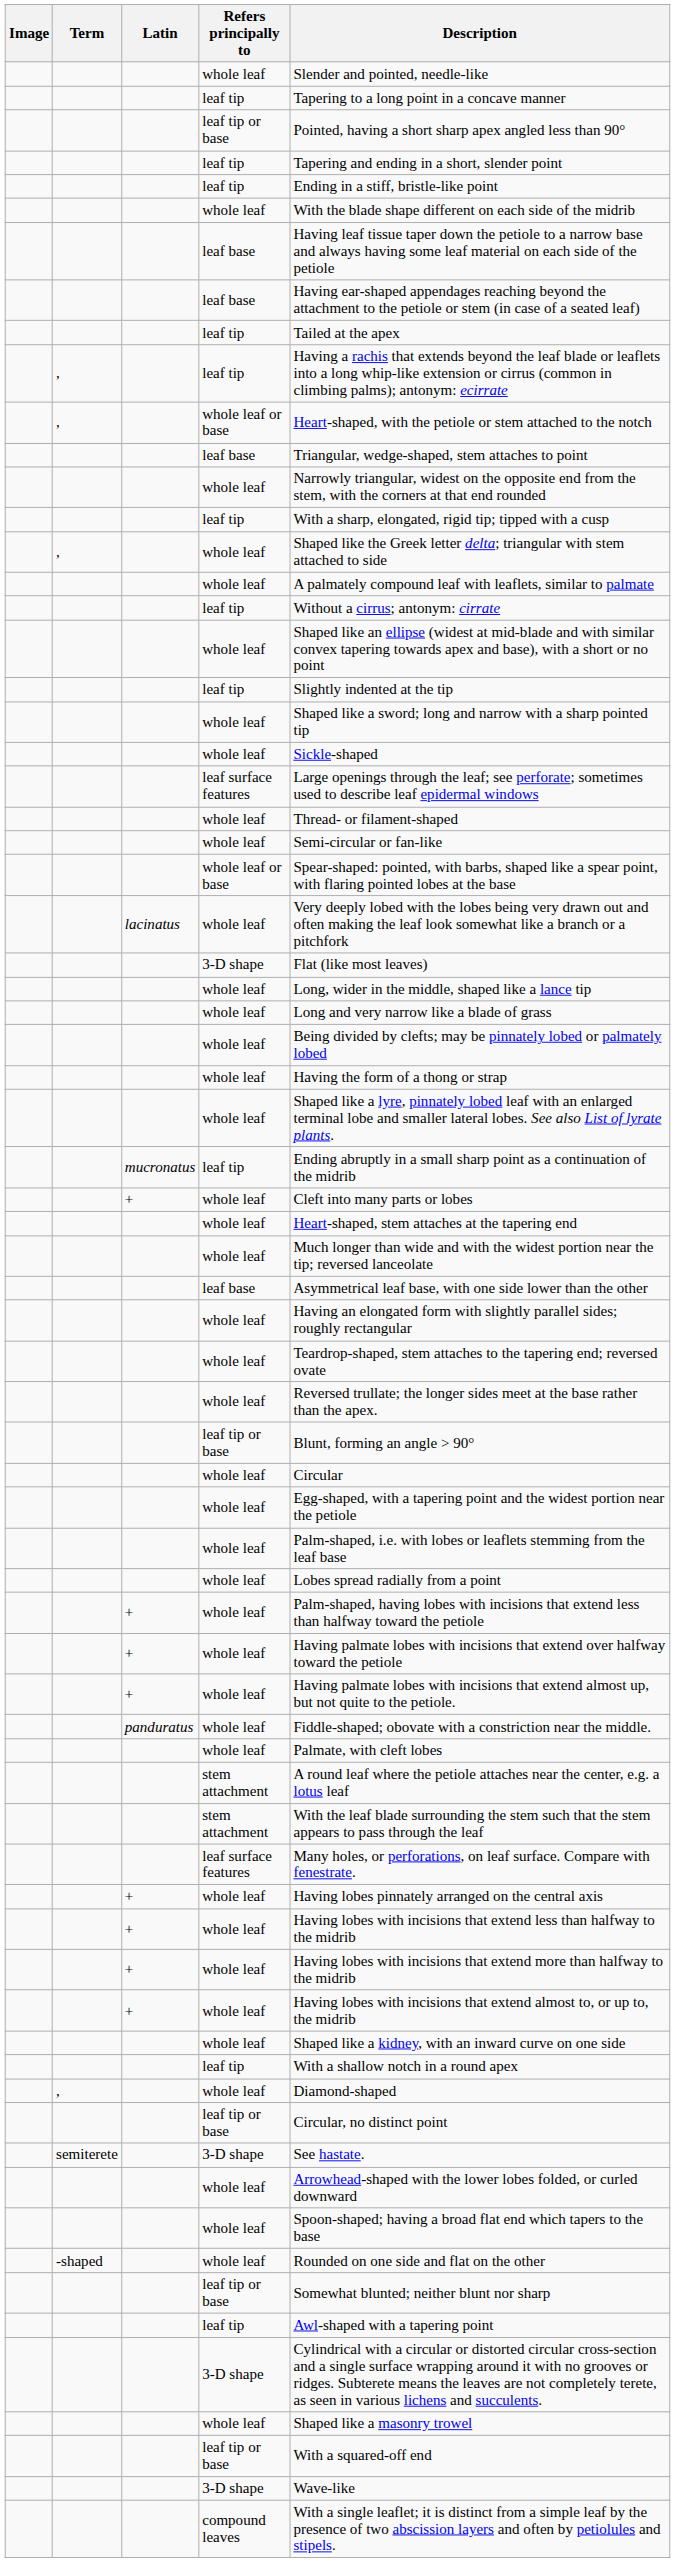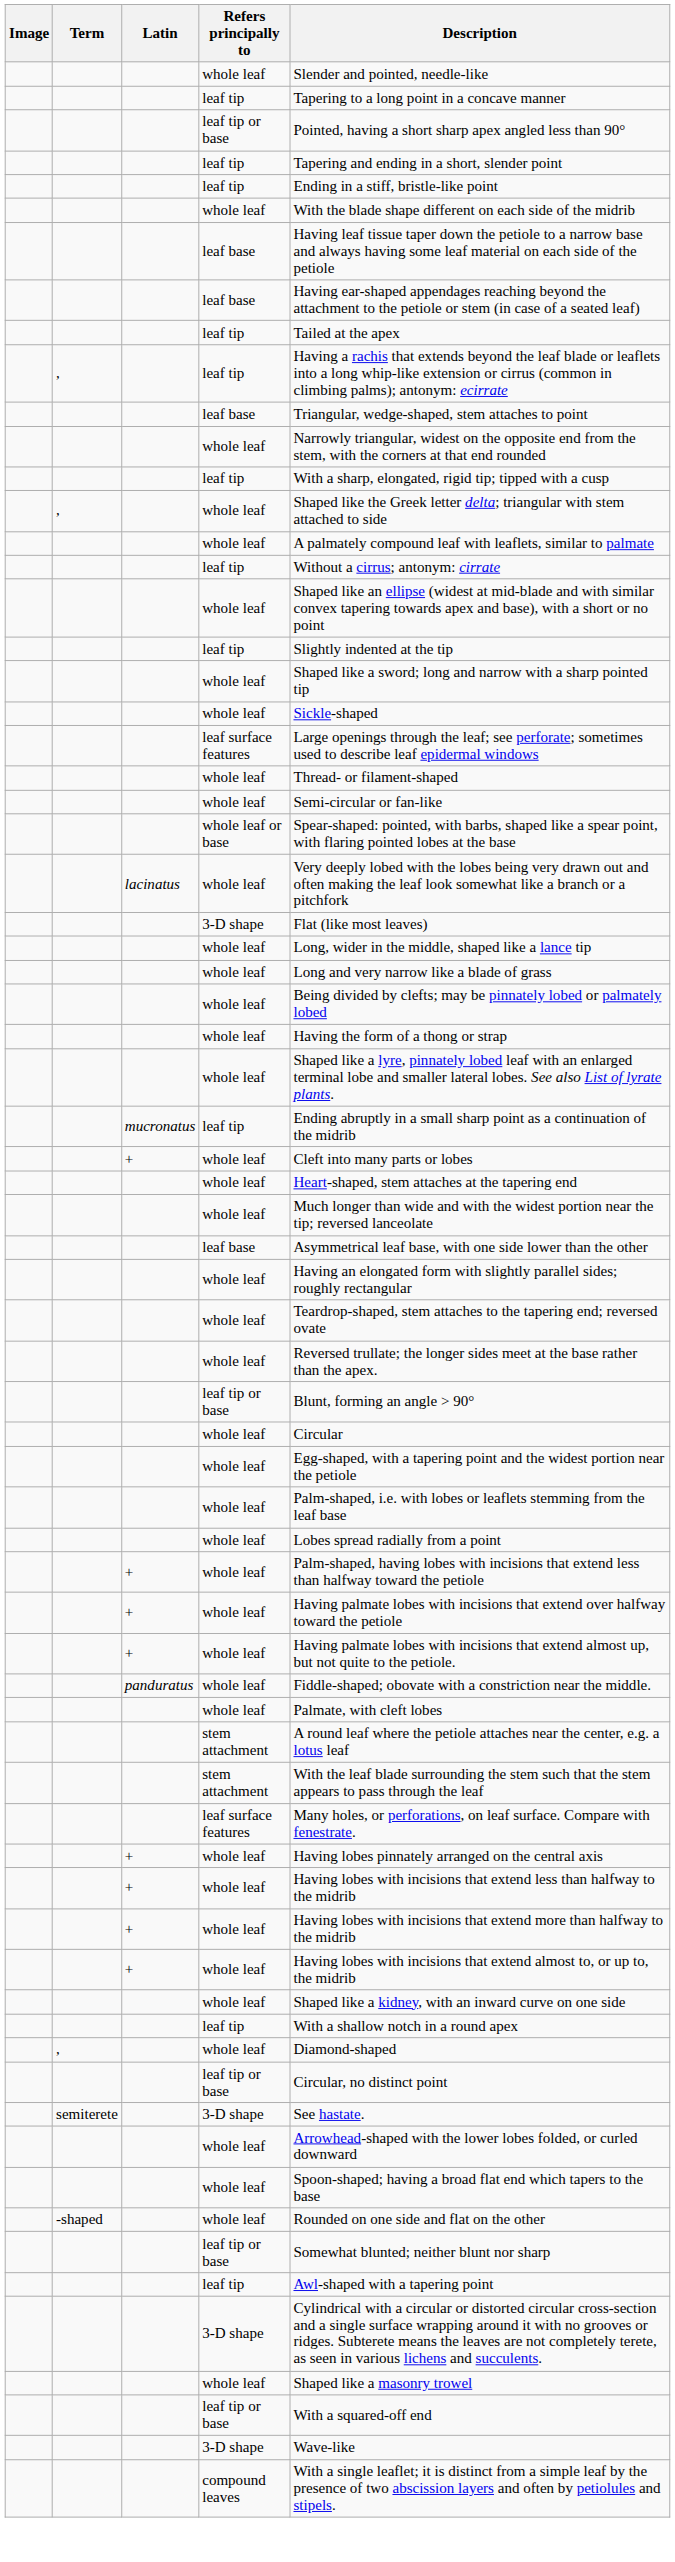- row: (58, 422)
